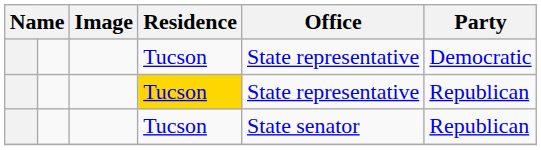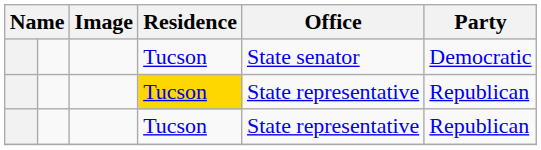(333, 56) State representative -> (303, 56) State senator
(303, 126) State senator -> (333, 126) State representative
